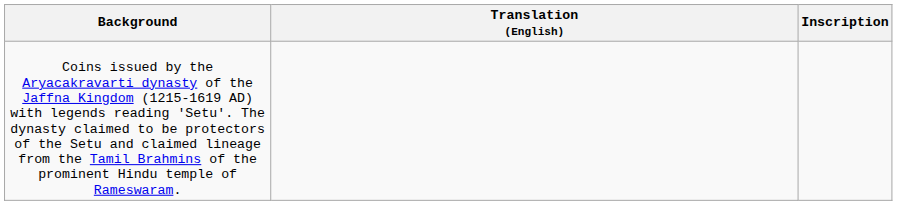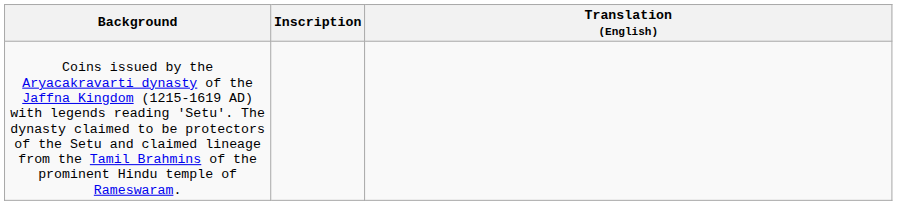columns swapped: (534, 22) <-> (845, 23)
